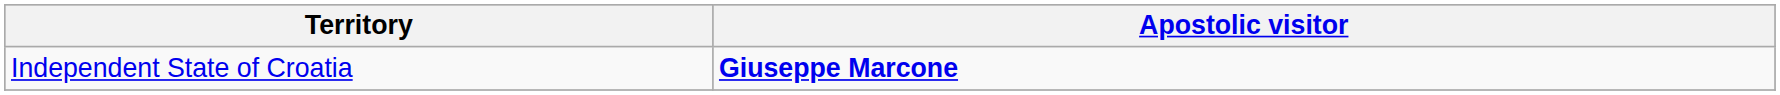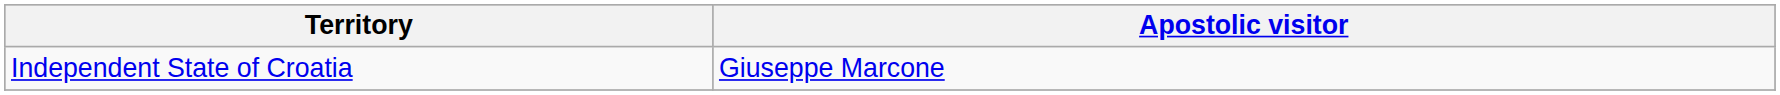(839, 68) bold -> (832, 68) normal
